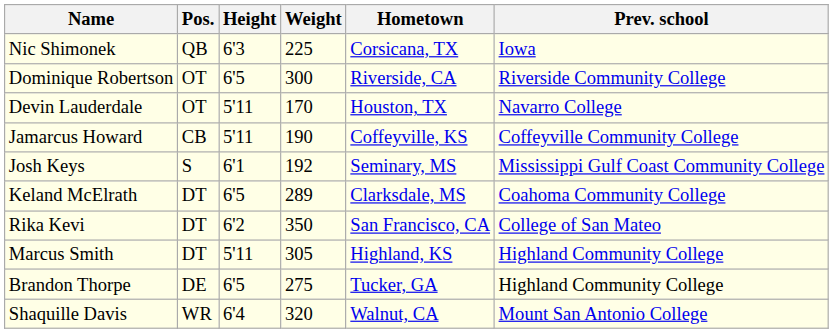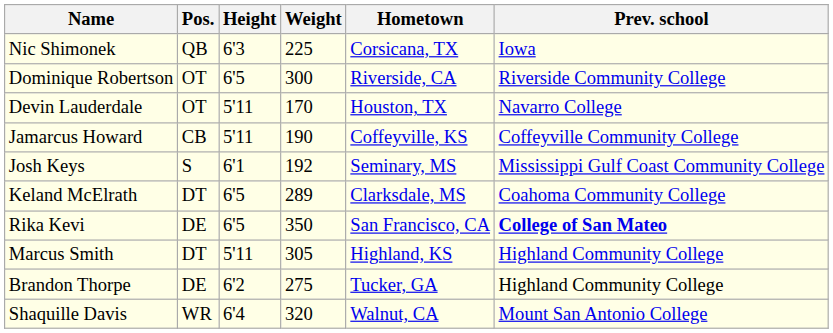(194, 225) DT -> (194, 225) DE
(234, 225) 6'2 -> (234, 225) 6'5
(580, 225) normal -> (583, 225) bold
(234, 284) 6'5 -> (234, 284) 6'2
